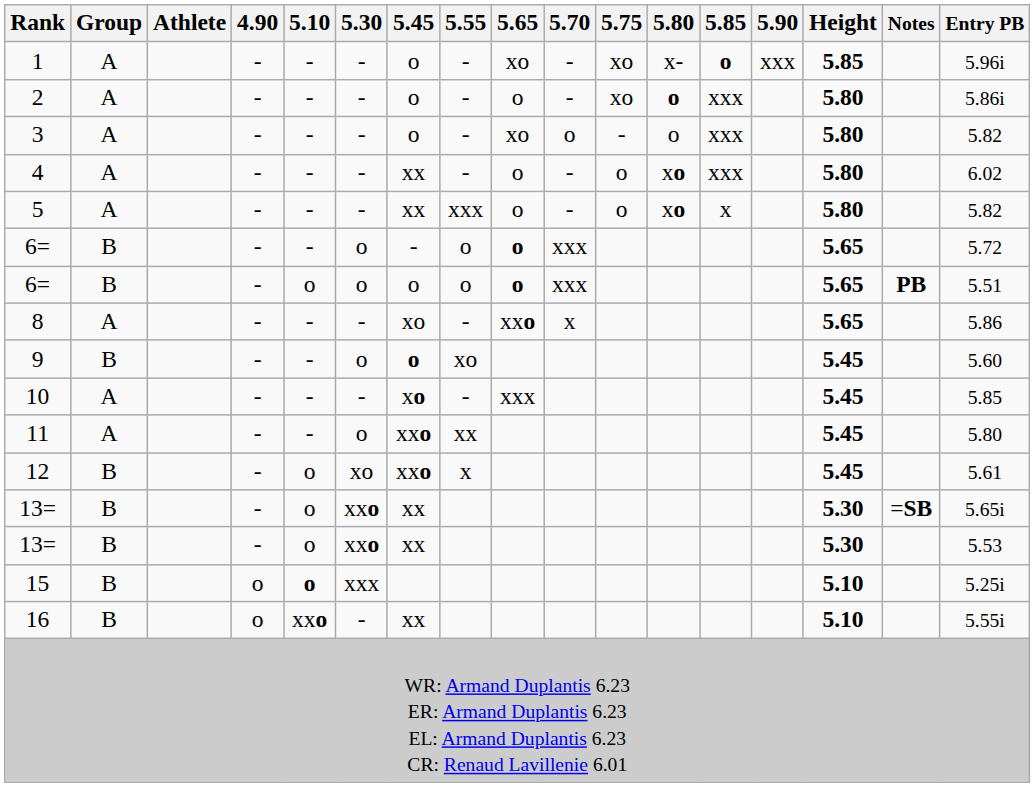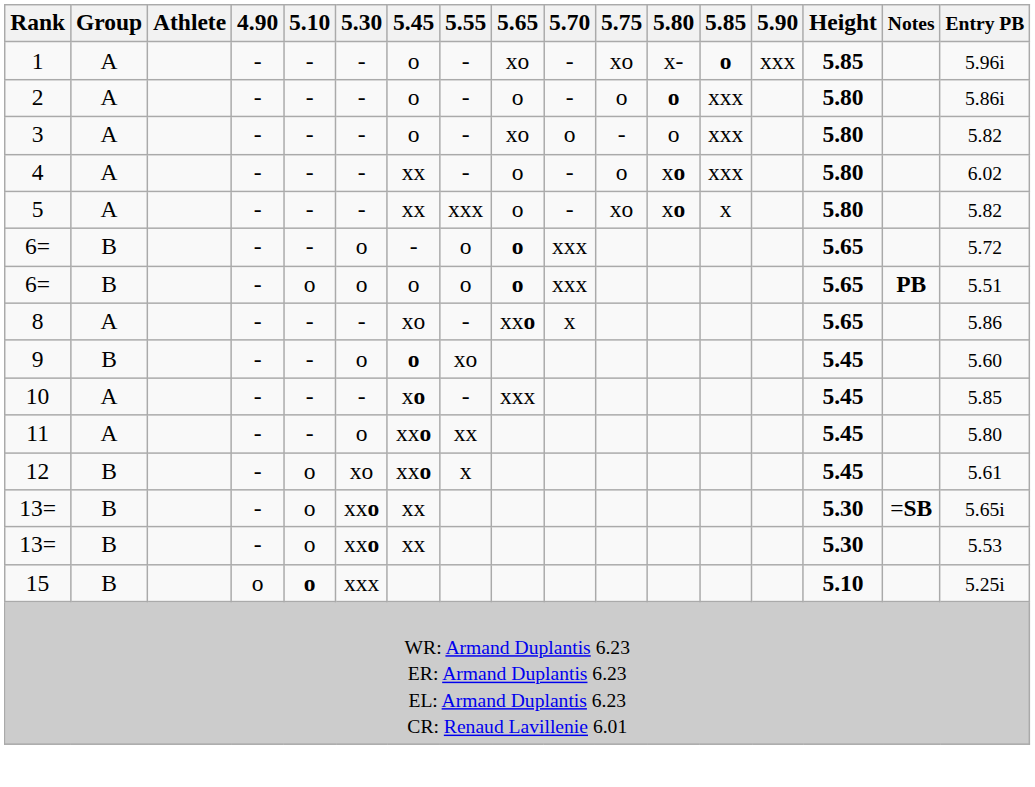(622, 97) xo -> (622, 97) o
(622, 209) o -> (622, 209) xo
- row: (38, 619)
